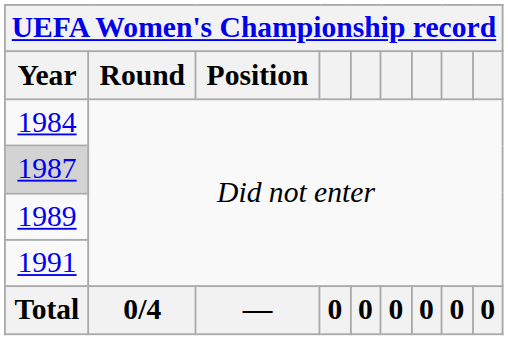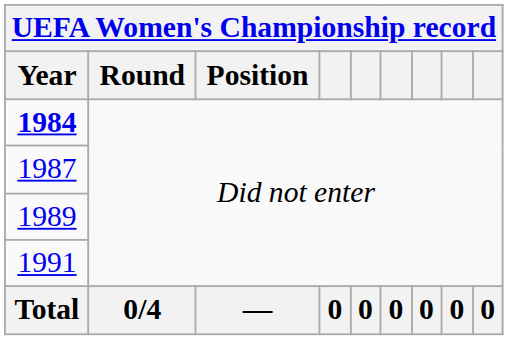(47, 121) normal -> (47, 121) bold
(47, 168) lightgrey background -> (47, 168) no background
